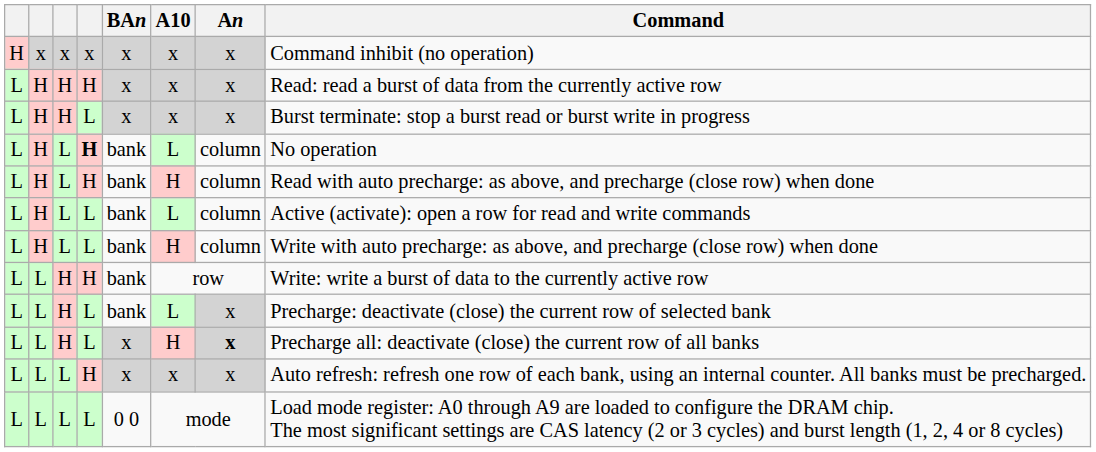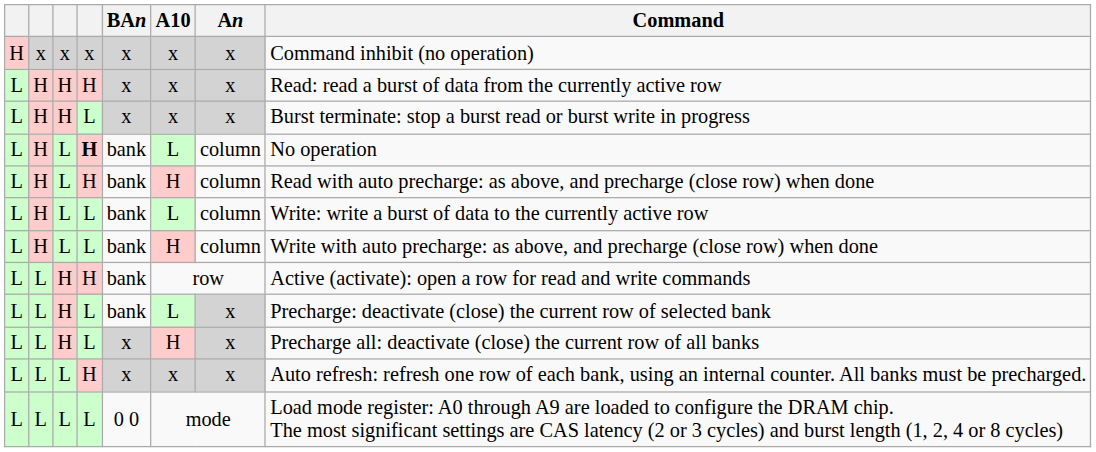(510, 213) Active (activate): open a row for read and write commands -> (489, 213) Write: write a burst of data to the currently active row
(489, 278) Write: write a burst of data to the currently active row -> (510, 278) Active (activate): open a row for read and write commands
(230, 342) bold -> (230, 342) normal
